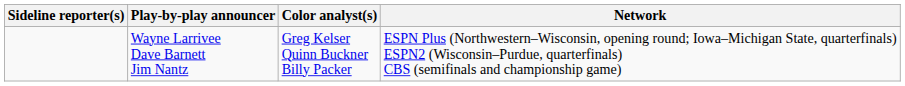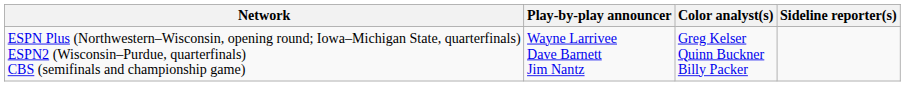columns swapped: (640, 15) <-> (66, 15)
